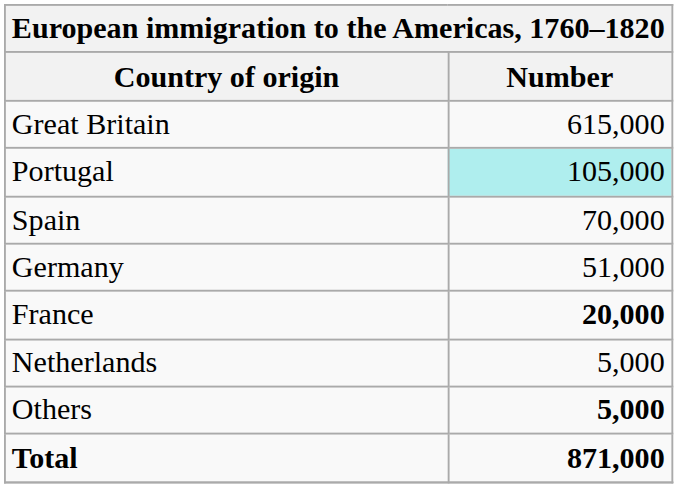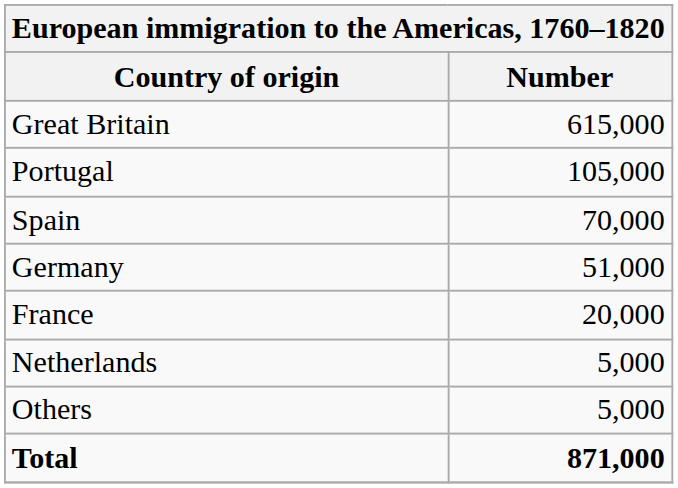(616, 171) paleturquoise background -> (616, 171) no background
(623, 314) bold -> (623, 314) normal
(631, 409) bold -> (631, 409) normal
